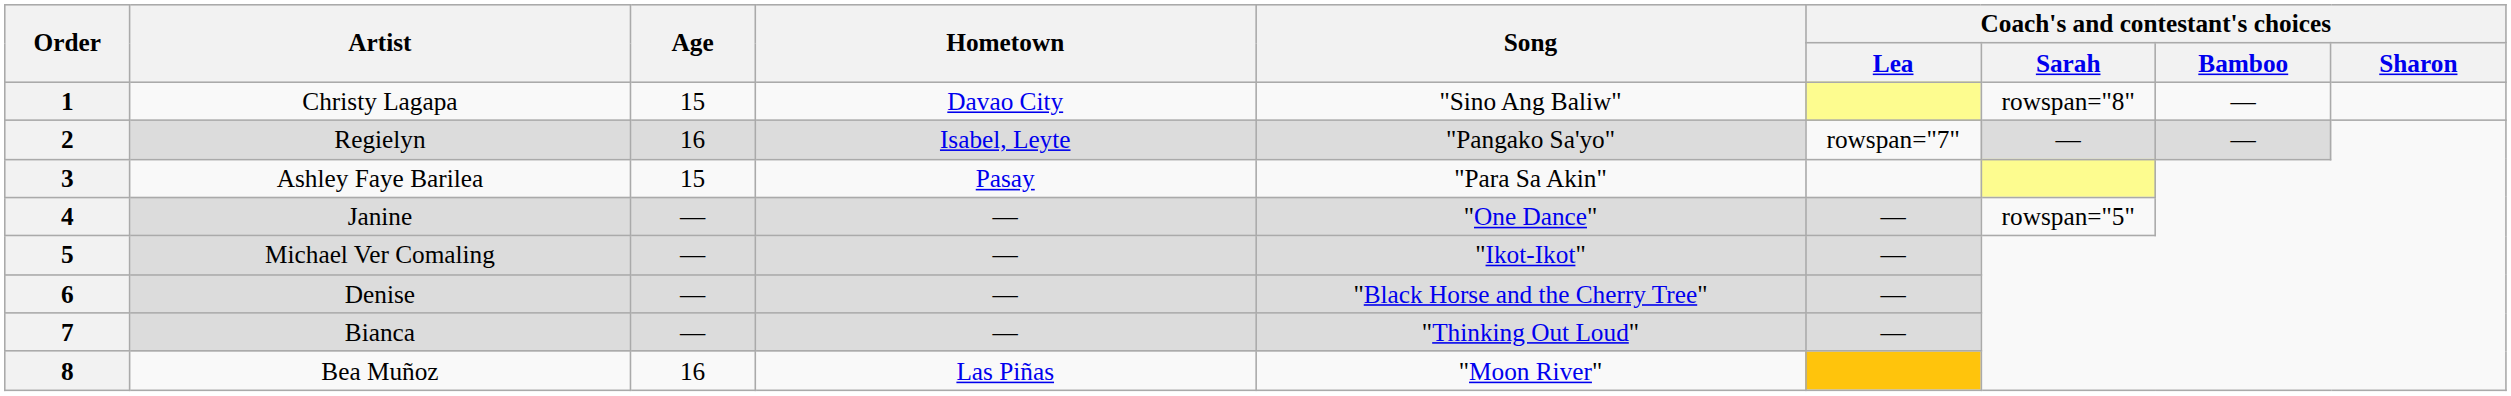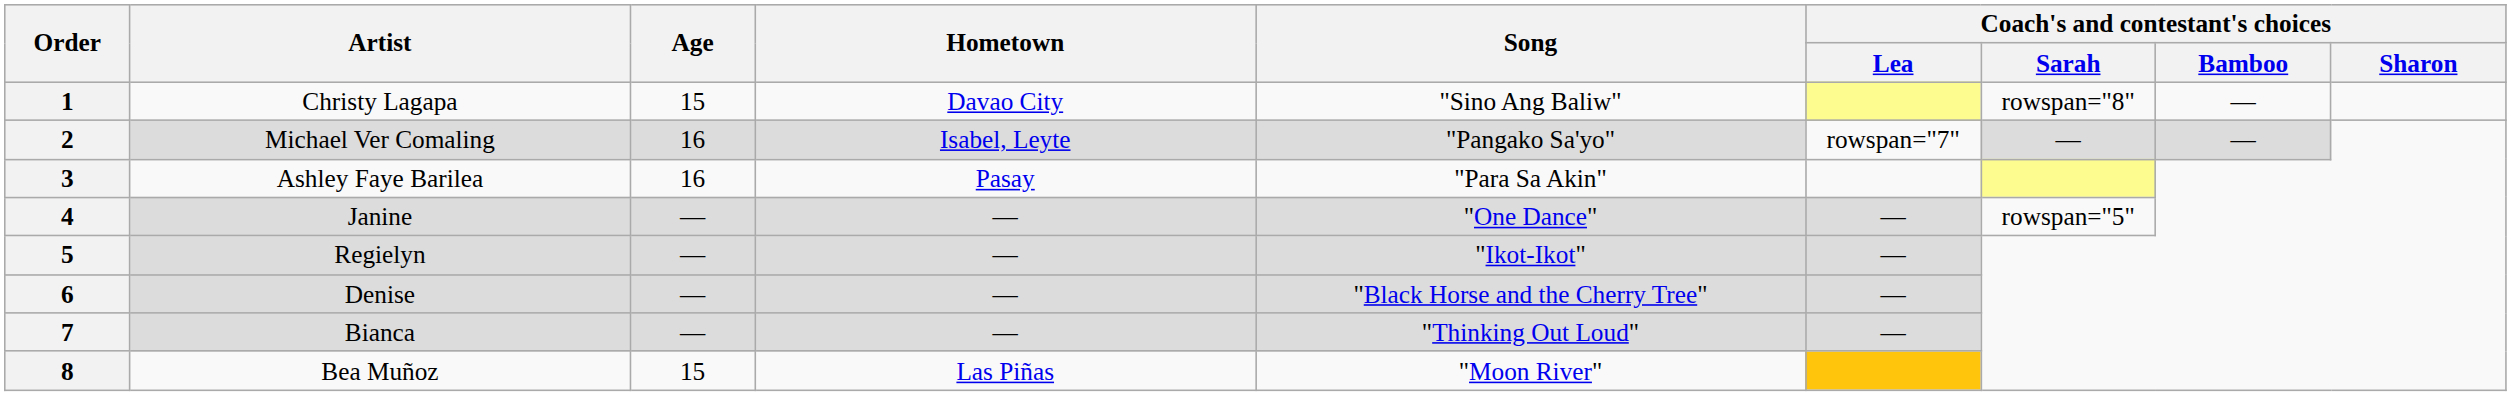(380, 140) Regielyn -> (380, 140) Michael Ver Comaling
(693, 178) 15 -> (693, 178) 16
(380, 255) Michael Ver Comaling -> (380, 255) Regielyn
(693, 371) 16 -> (693, 371) 15
